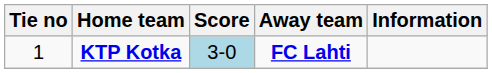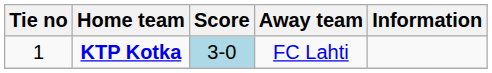(311, 52) bold -> (311, 52) normal
